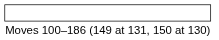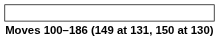(108, 30) normal -> (109, 30) bold
